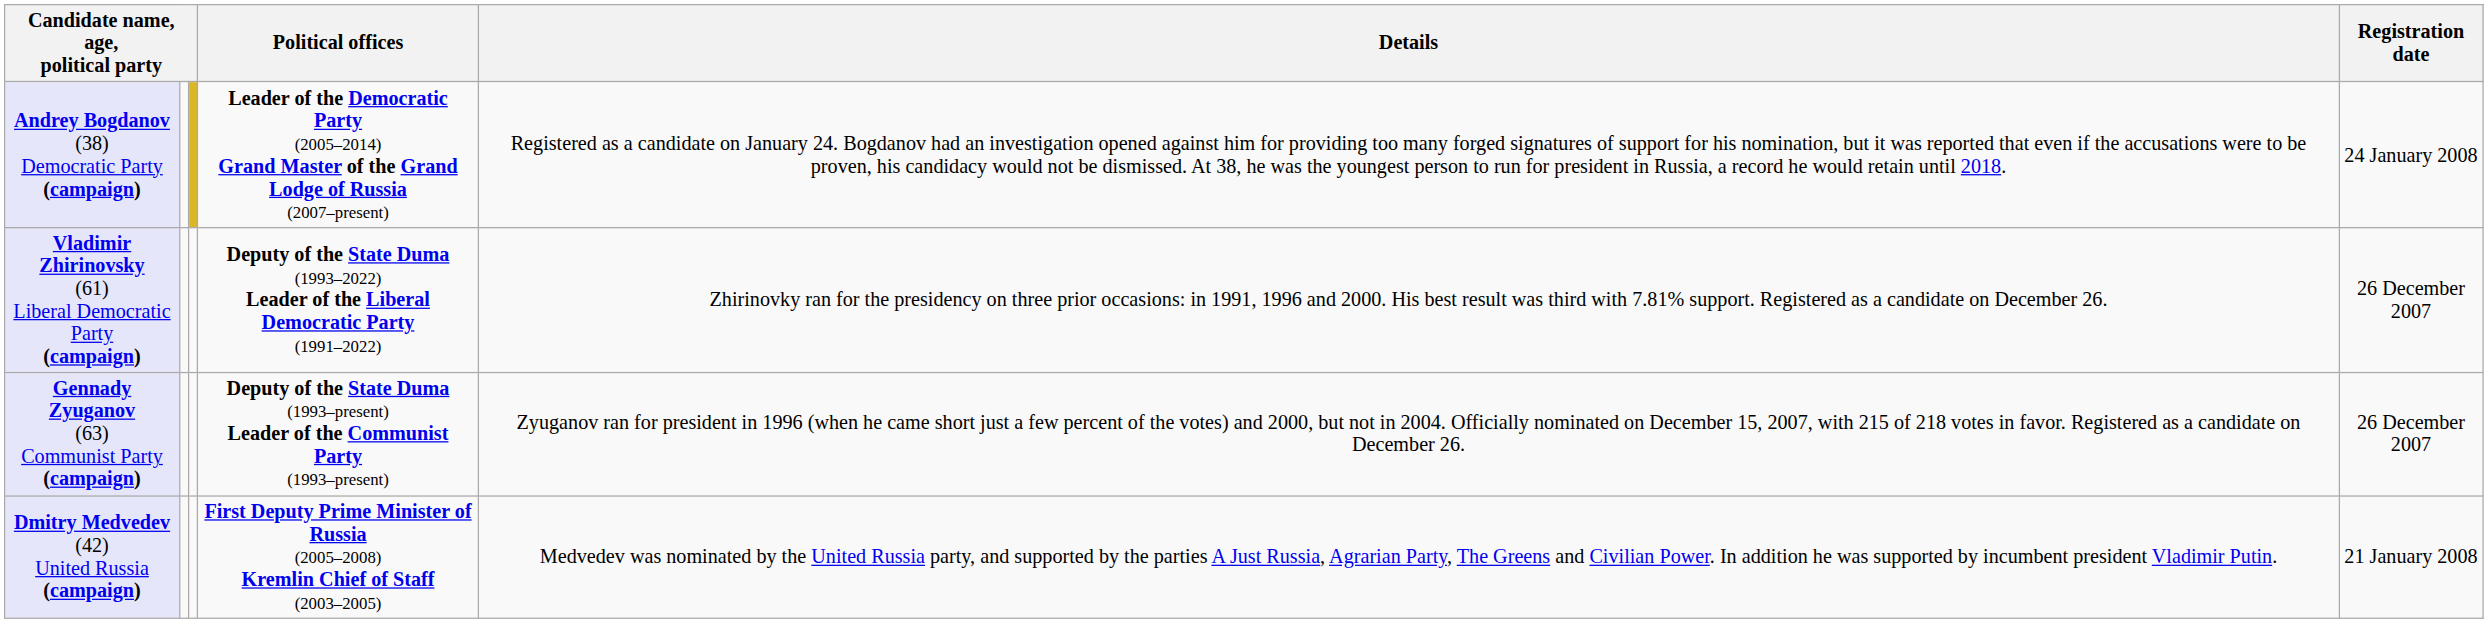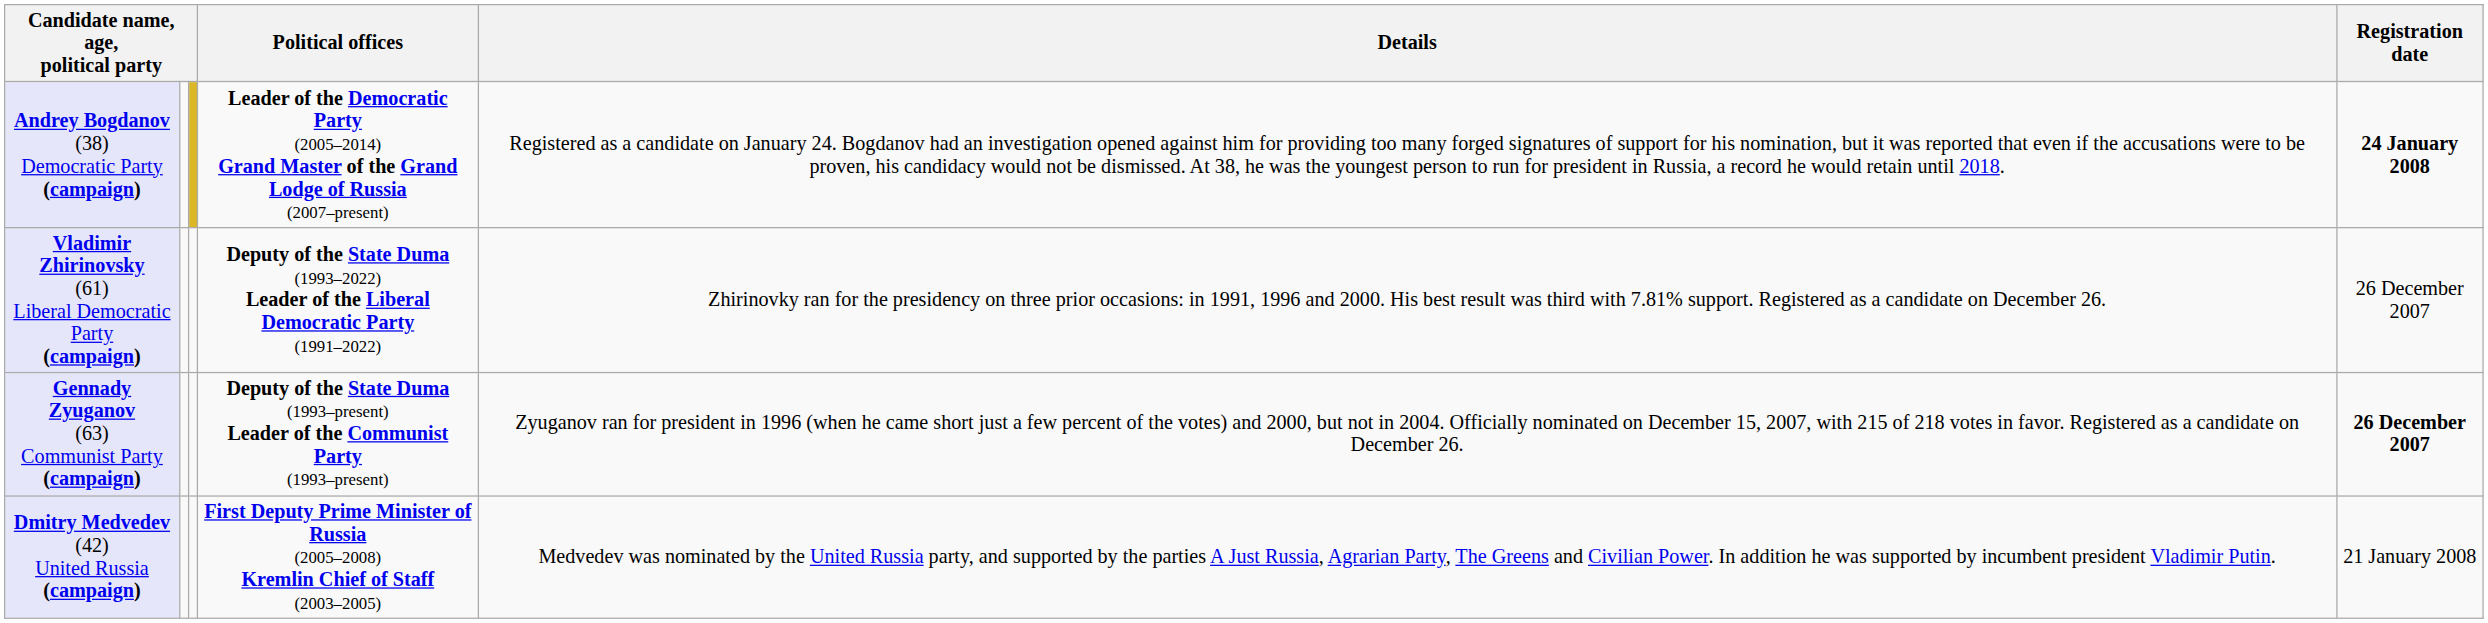(2411, 154) normal -> (2410, 154) bold
(2411, 433) normal -> (2410, 433) bold
